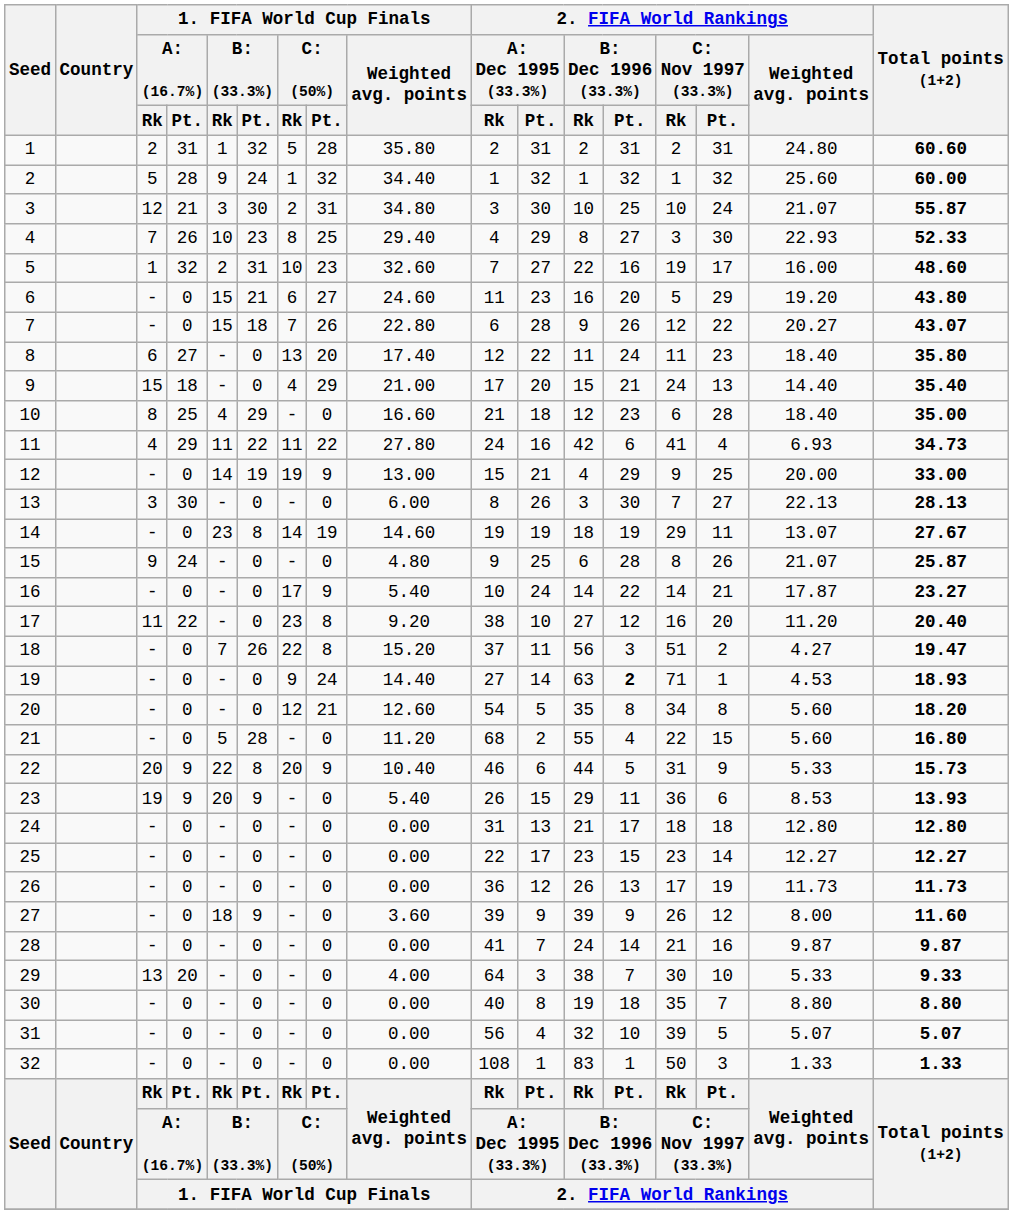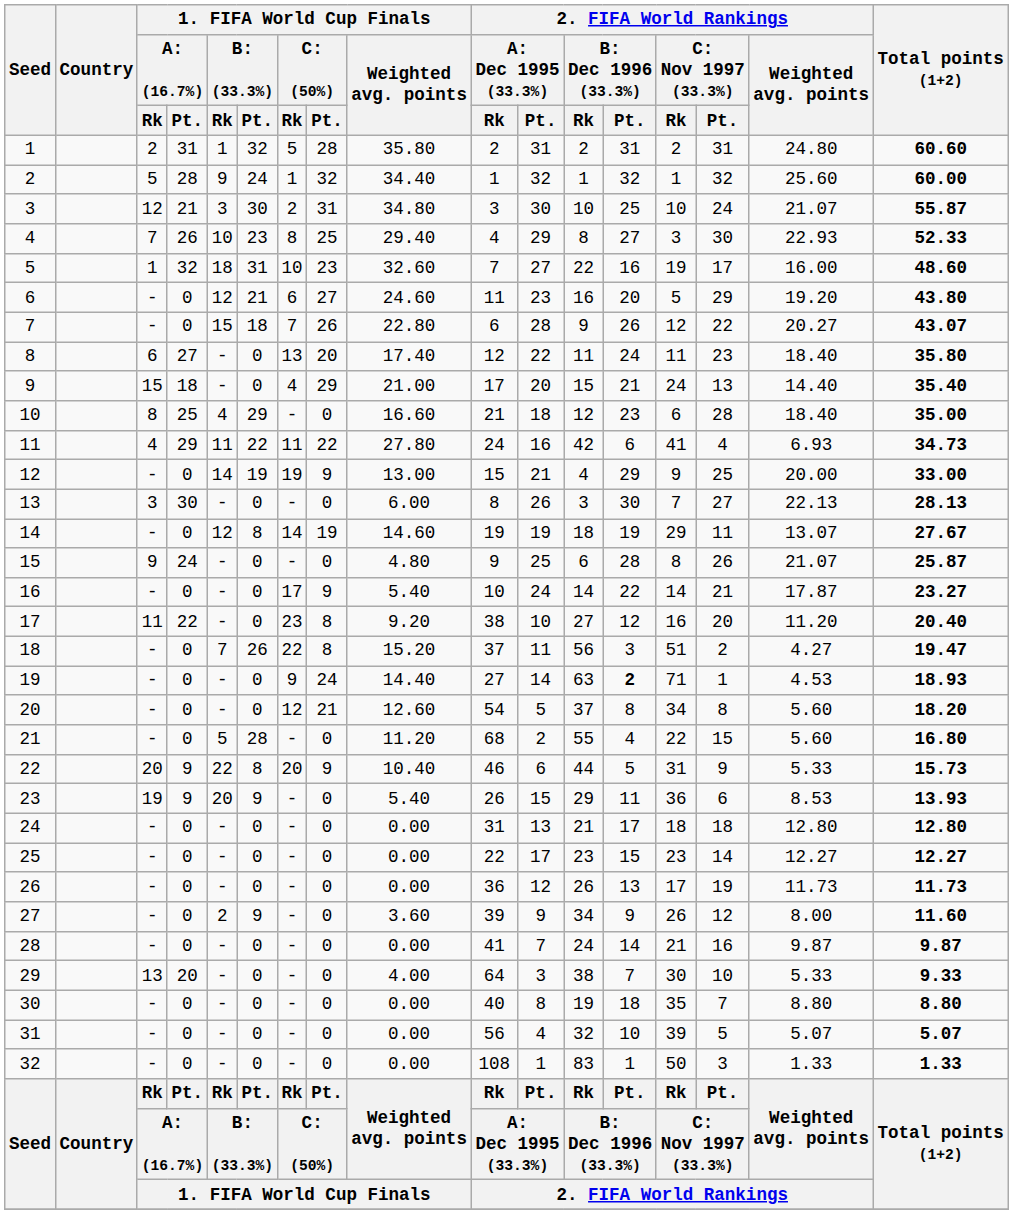(222, 268) 2 -> (222, 268) 18
(222, 297) 15 -> (222, 297) 12
(222, 533) 23 -> (222, 533) 12
(583, 710) 35 -> (583, 710) 37
(222, 916) 18 -> (222, 916) 2
(583, 916) 39 -> (583, 916) 34
